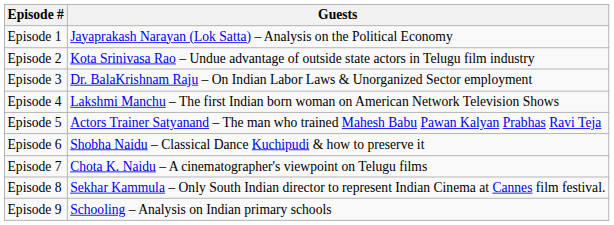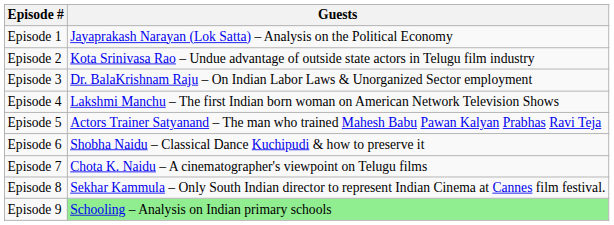(201, 209) no background -> (201, 209) lightgreen background
